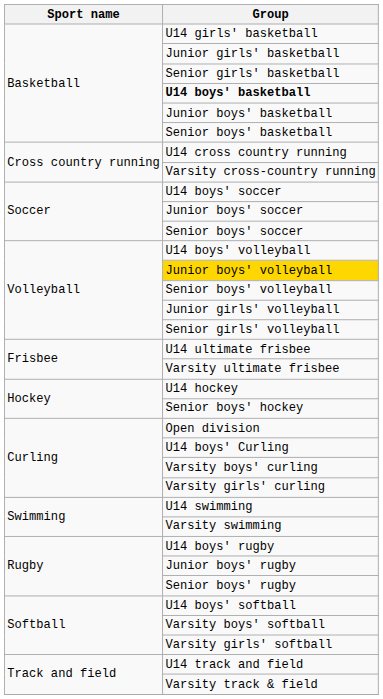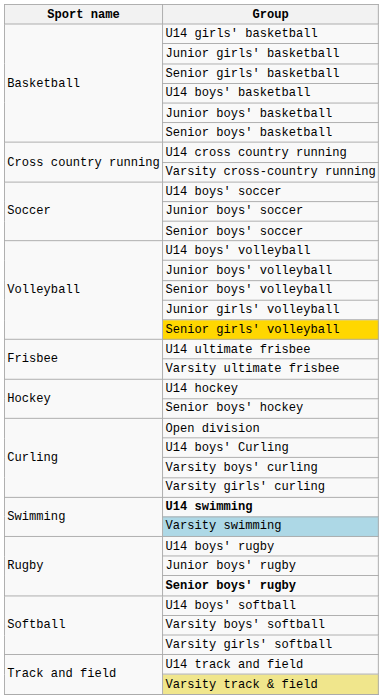(238, 93) bold -> (238, 93) normal
(249, 270) gold background -> (249, 270) no background
(253, 330) no background -> (253, 330) gold background
(209, 507) normal -> (209, 507) bold
(224, 527) no background -> (224, 527) lightblue background
(231, 586) normal -> (231, 586) bold
(242, 684) no background -> (242, 684) khaki background
